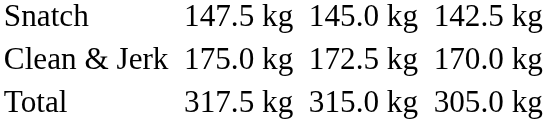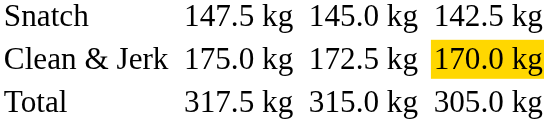(488, 58) no background -> (488, 58) gold background
